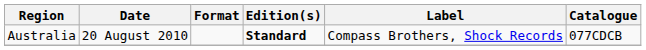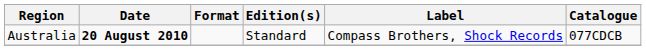(135, 35) normal -> (135, 35) bold
(276, 35) bold -> (276, 35) normal
